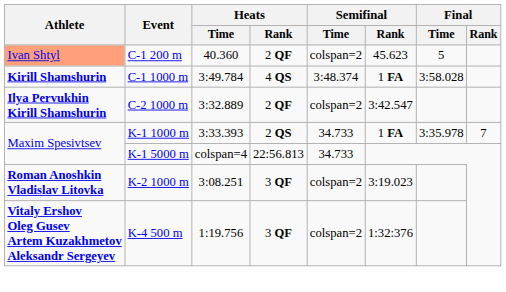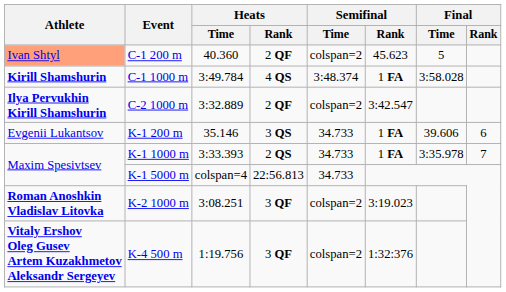+ row: (155, 133)
